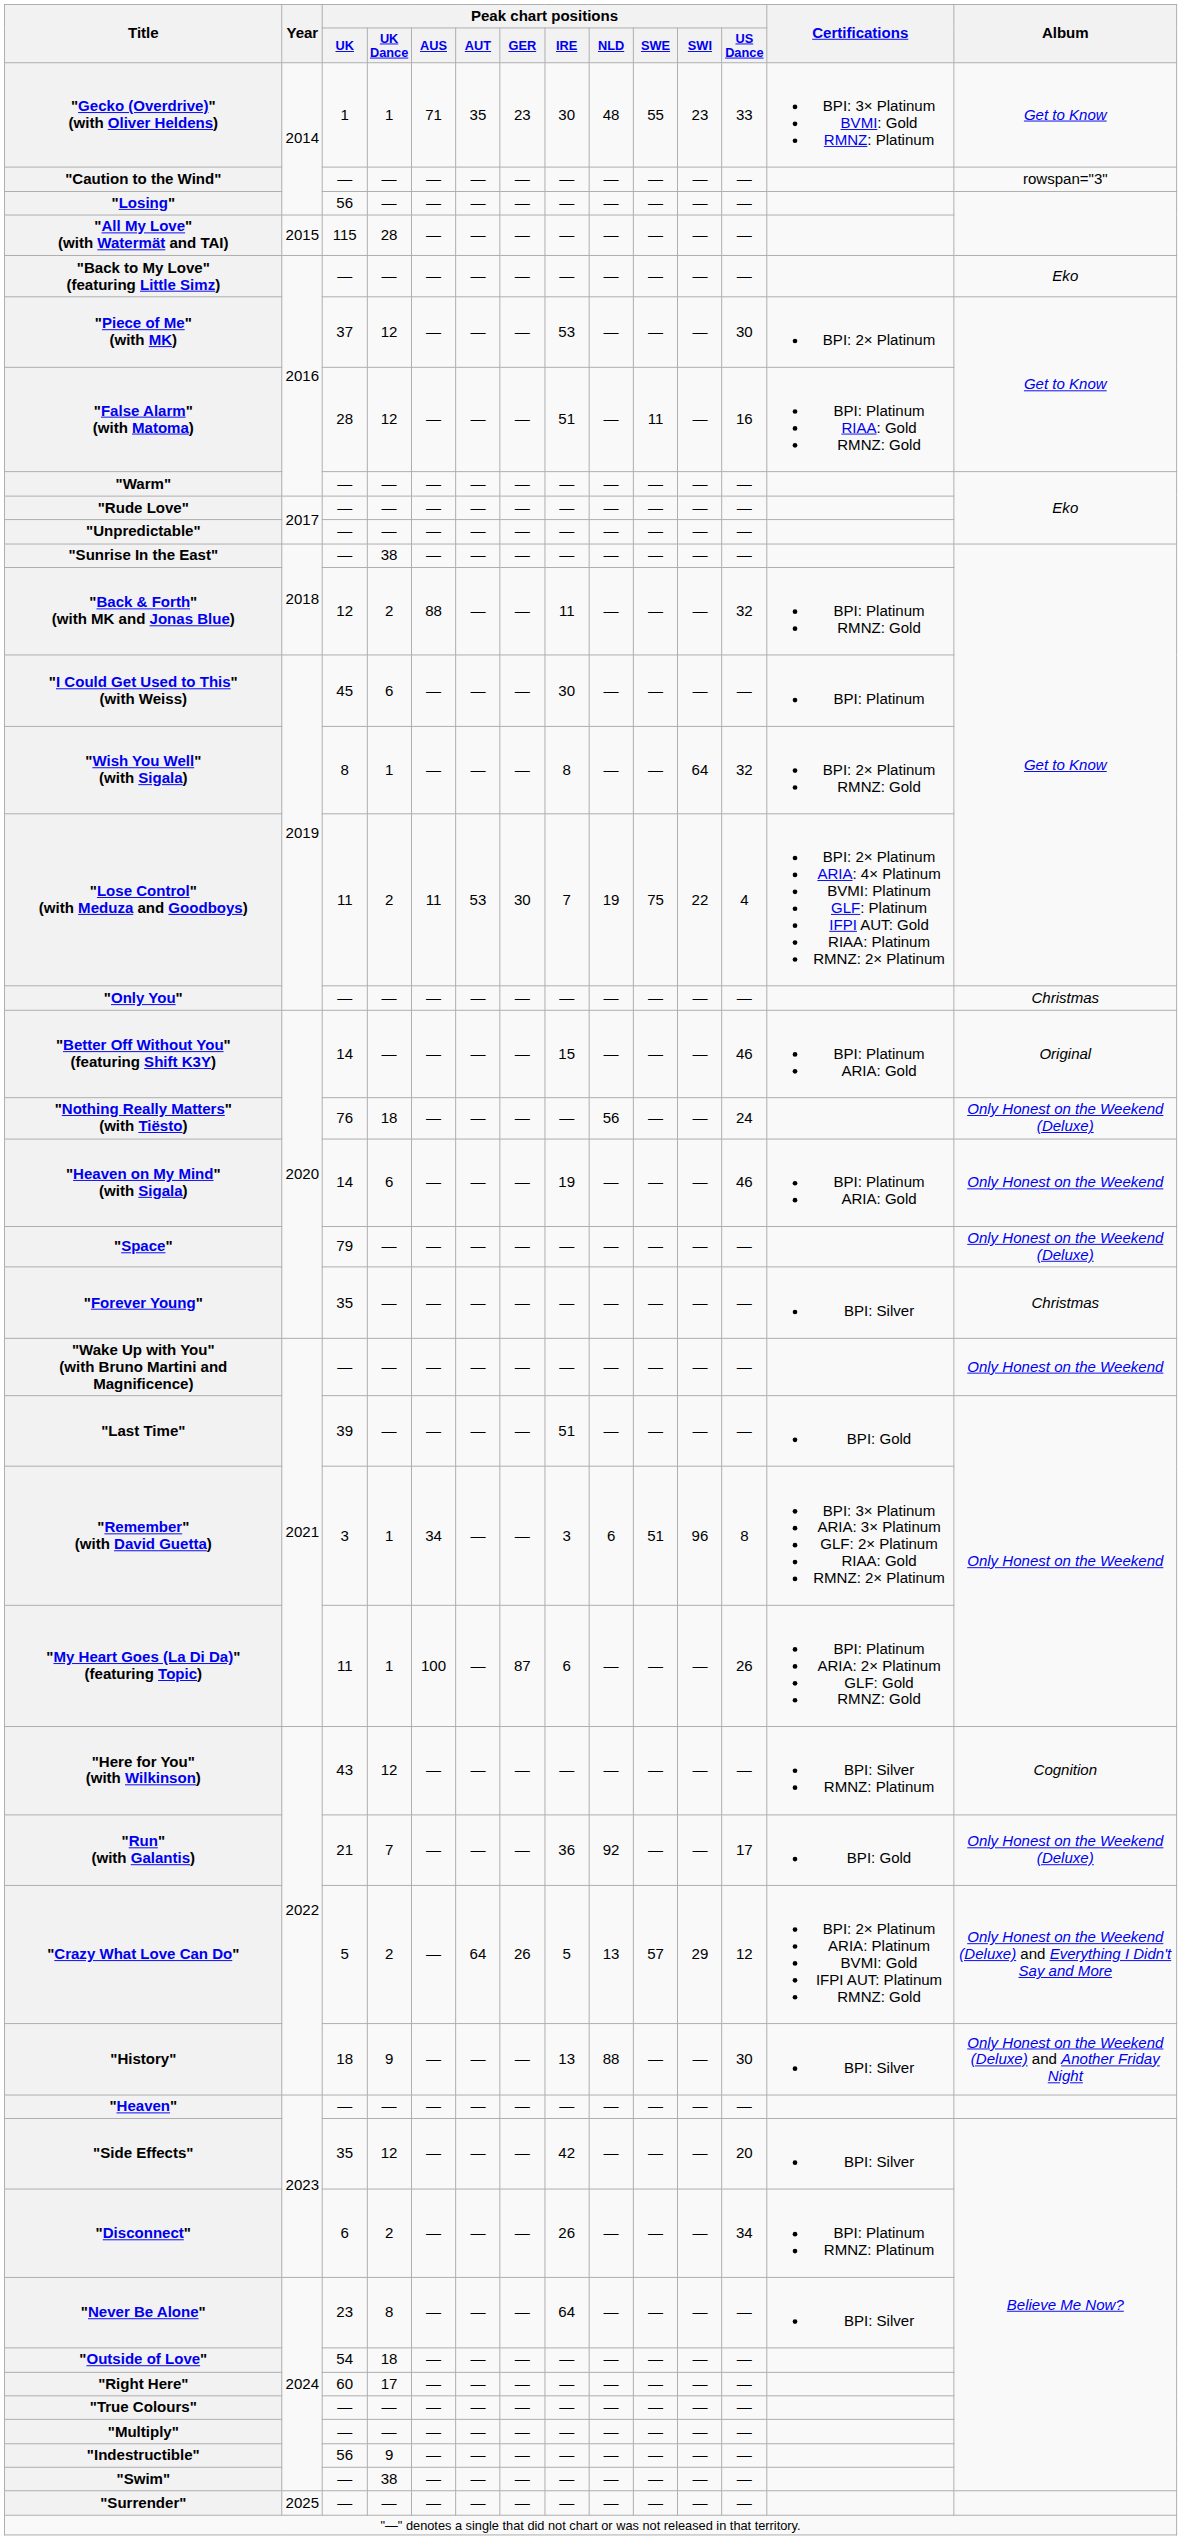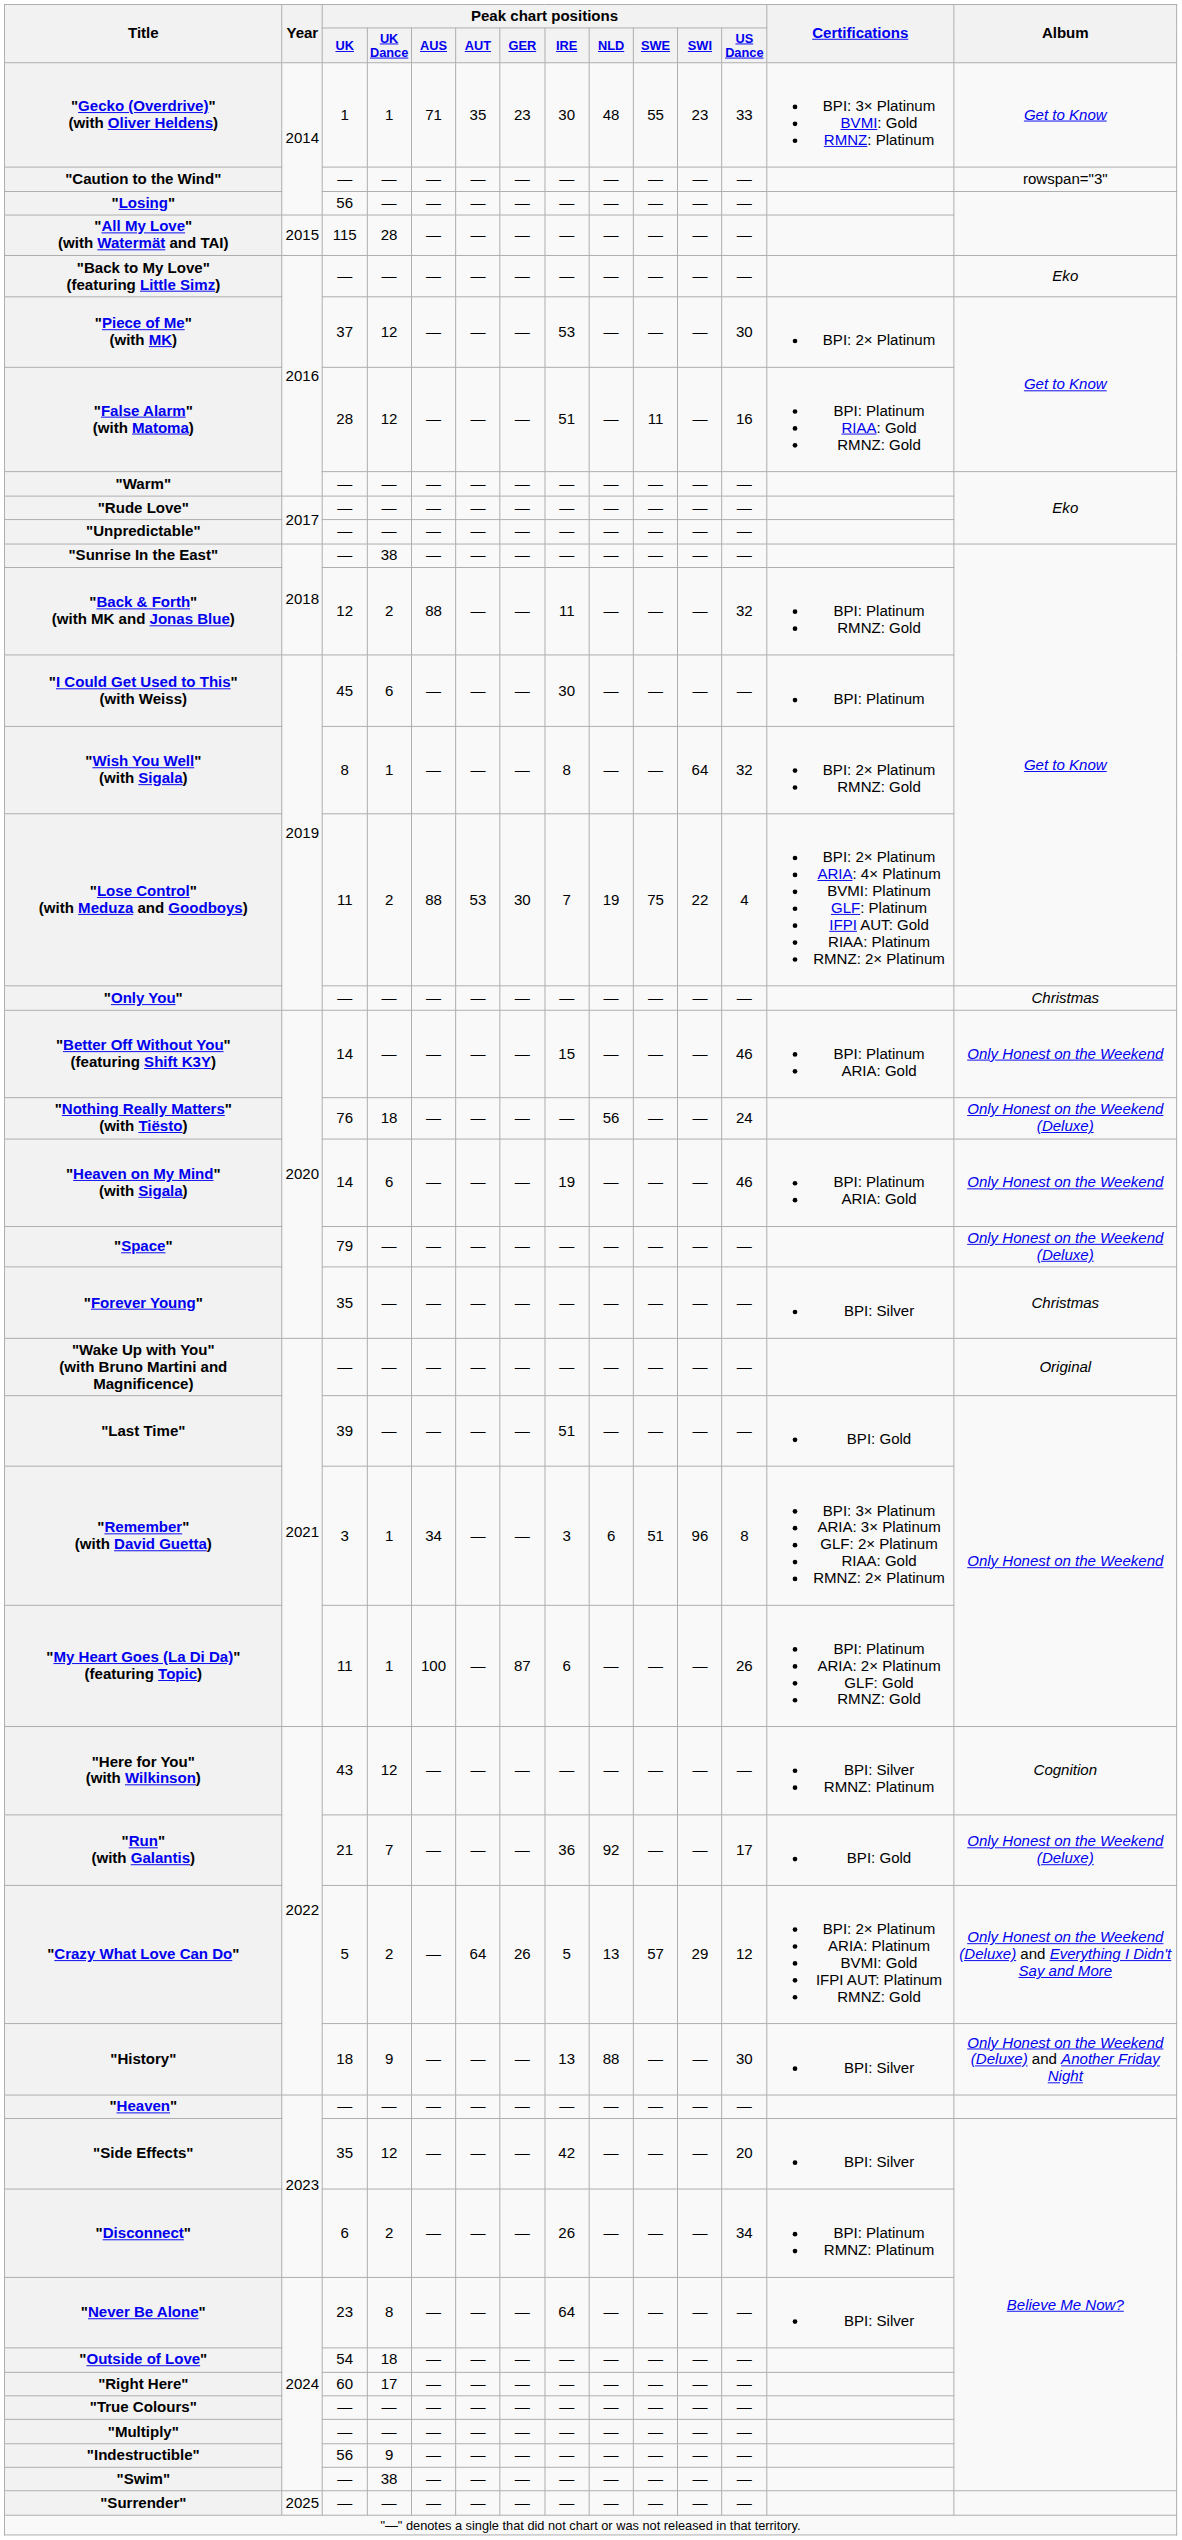(434, 900) 11 -> (434, 900) 88
(1065, 1054) Original -> (1065, 1054) Only Honest on the Weekend
(1065, 1366) Only Honest on the Weekend -> (1065, 1366) Original
